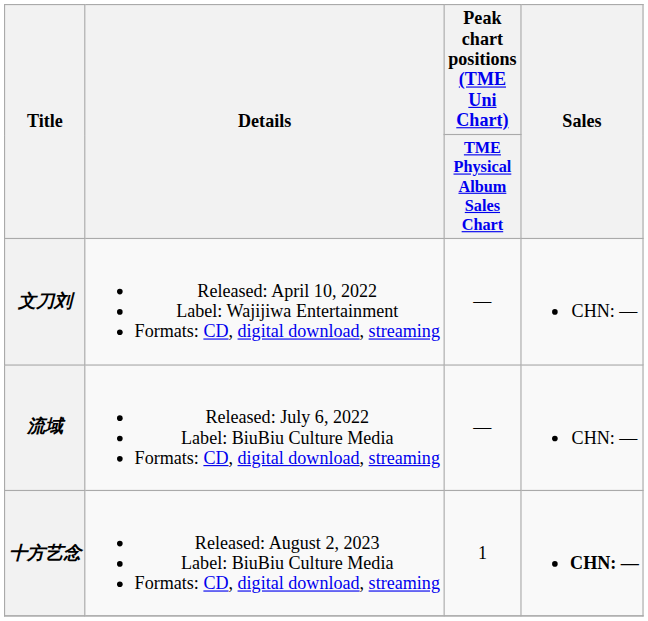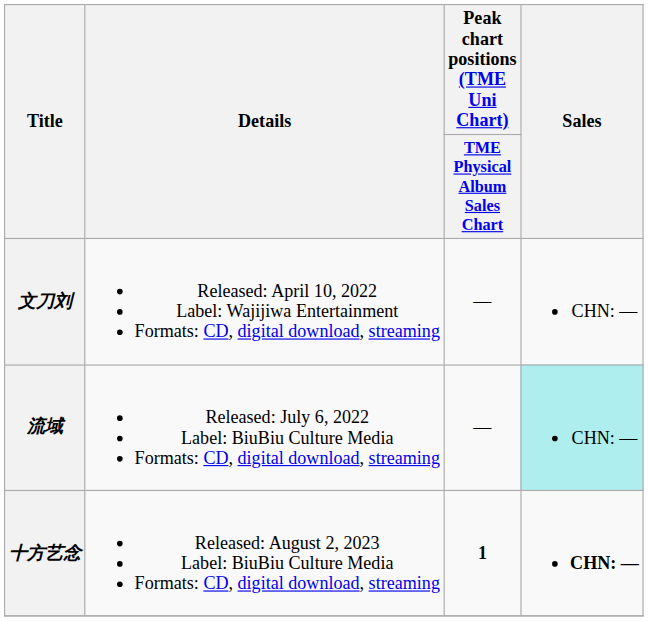(582, 438) no background -> (582, 438) paleturquoise background
(482, 553) normal -> (482, 553) bold
